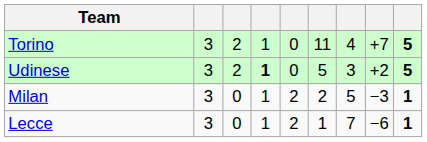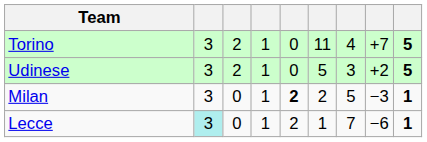(265, 70) bold -> (265, 70) normal
(294, 96) normal -> (294, 96) bold
(208, 123) no background -> (208, 123) paleturquoise background
